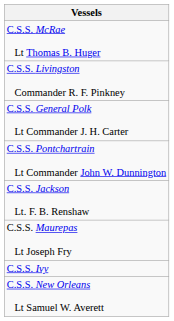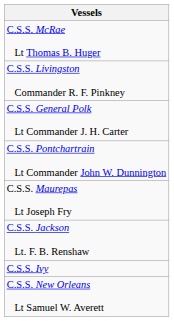(48, 200) C.S.S. Jackson Lt. F. B. Renshaw -> (42, 200) C.S.S. Maurepas Lt Joseph Fry
(42, 240) C.S.S. Maurepas Lt Joseph Fry -> (48, 240) C.S.S. Jackson Lt. F. B. Renshaw
